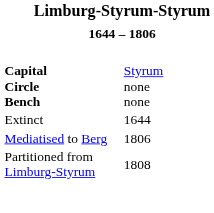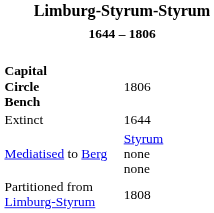(144, 86) Styrum none none -> (137, 86) 1806
(137, 138) 1806 -> (144, 153) Styrum none none
